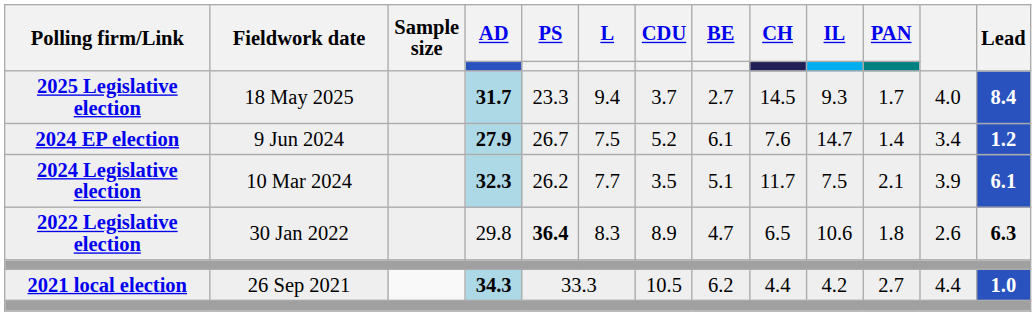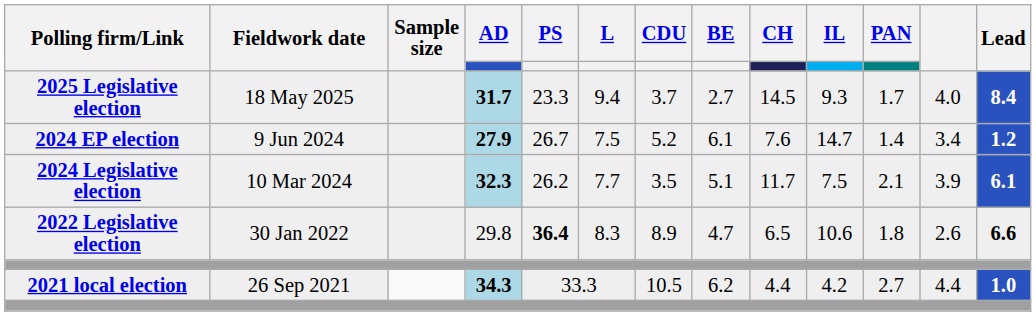(1003, 233) 6.3 -> (1003, 233) 6.6
